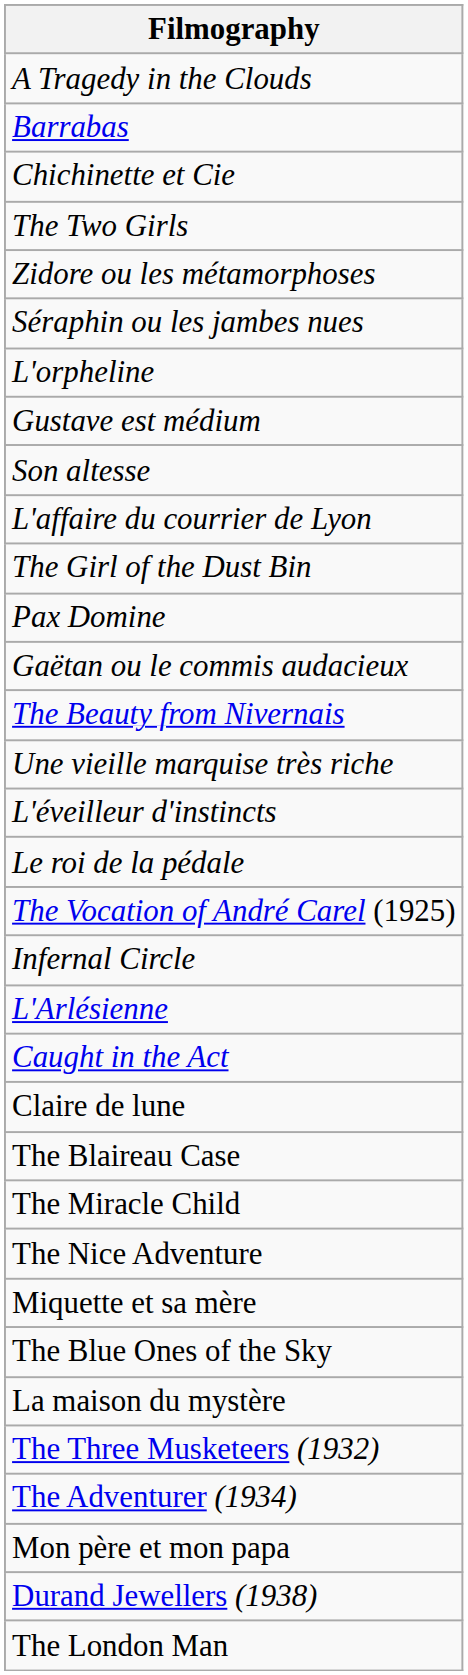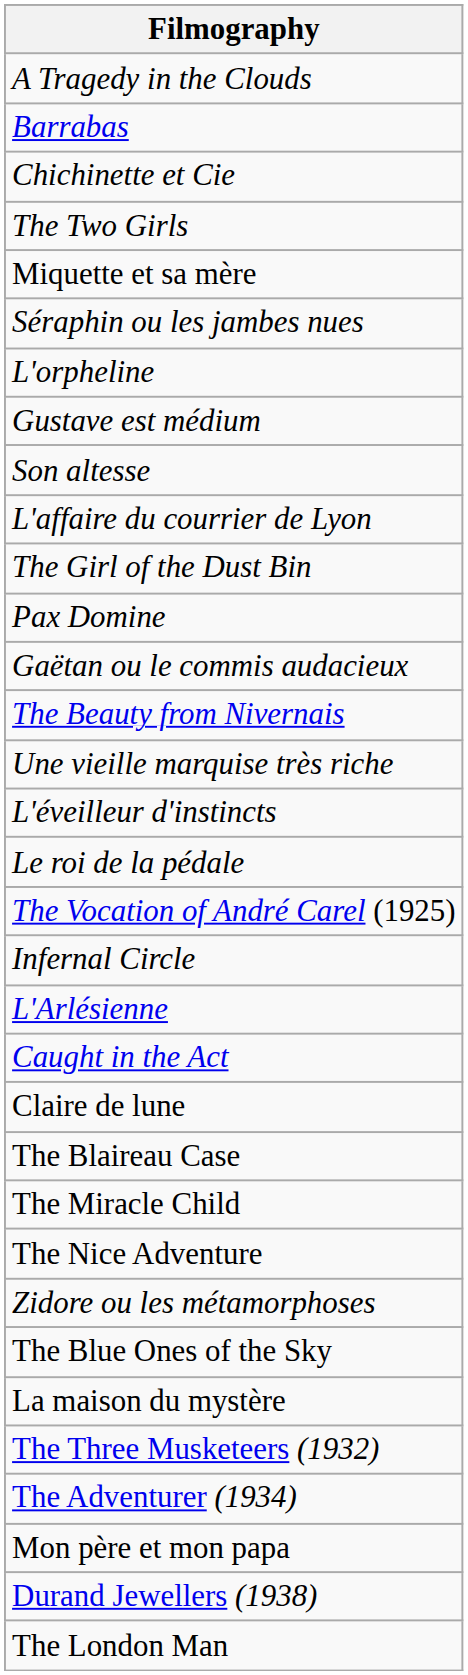(194, 273) Zidore ou les métamorphoses -> (134, 273) Miquette et sa mère
(134, 1302) Miquette et sa mère -> (194, 1302) Zidore ou les métamorphoses
